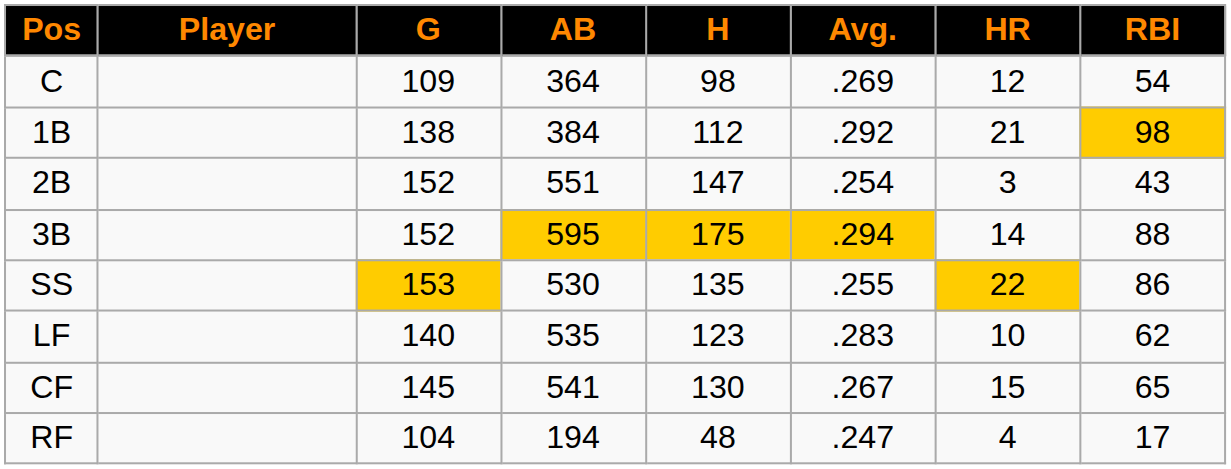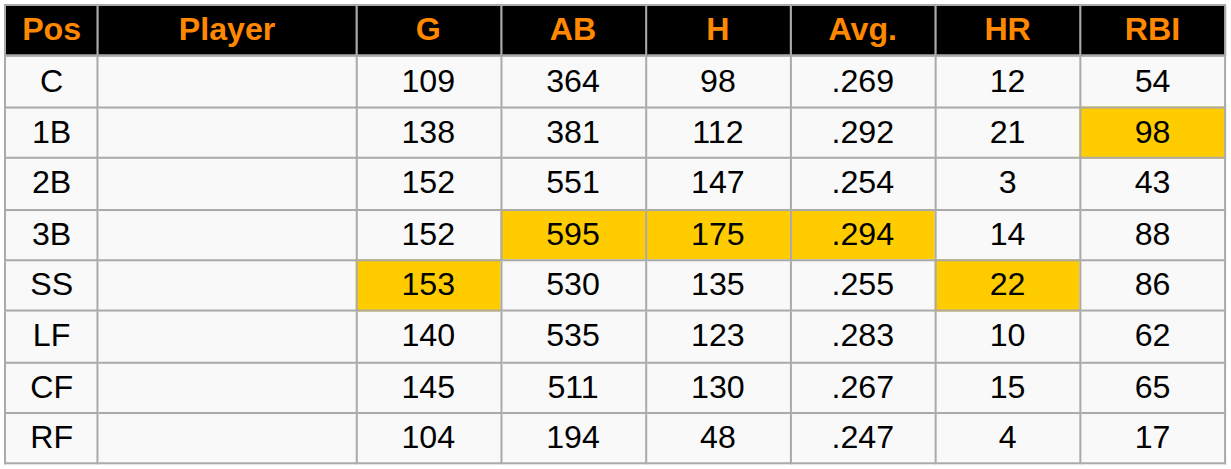(573, 132) 384 -> (573, 132) 381
(573, 387) 541 -> (573, 387) 511
